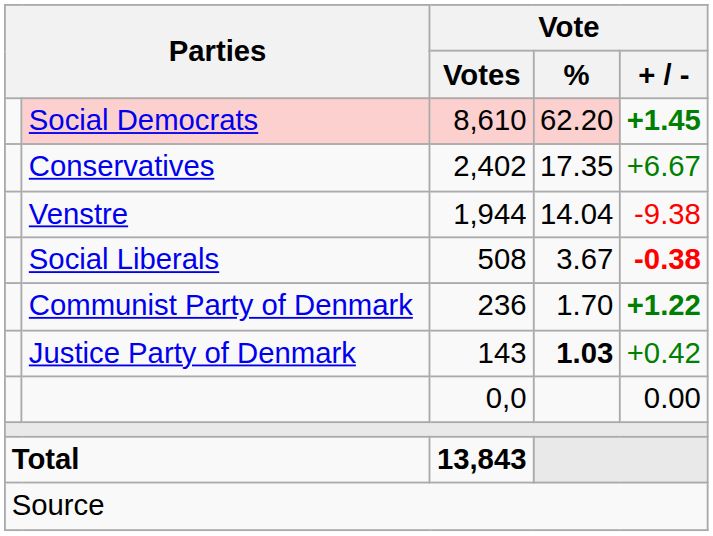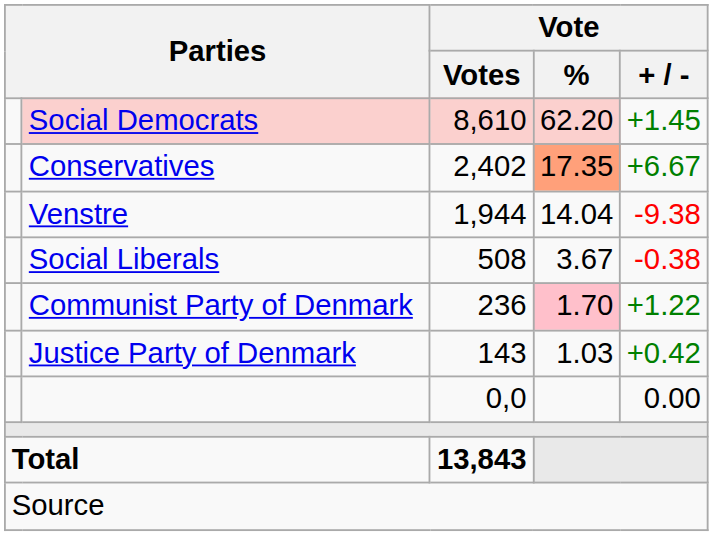(664, 120) bold -> (664, 120) normal
(577, 167) no background -> (577, 167) lightsalmon background
(667, 259) bold -> (667, 259) normal
(585, 306) no background -> (585, 306) pink background
(664, 306) bold -> (664, 306) normal
(585, 352) bold -> (585, 352) normal
